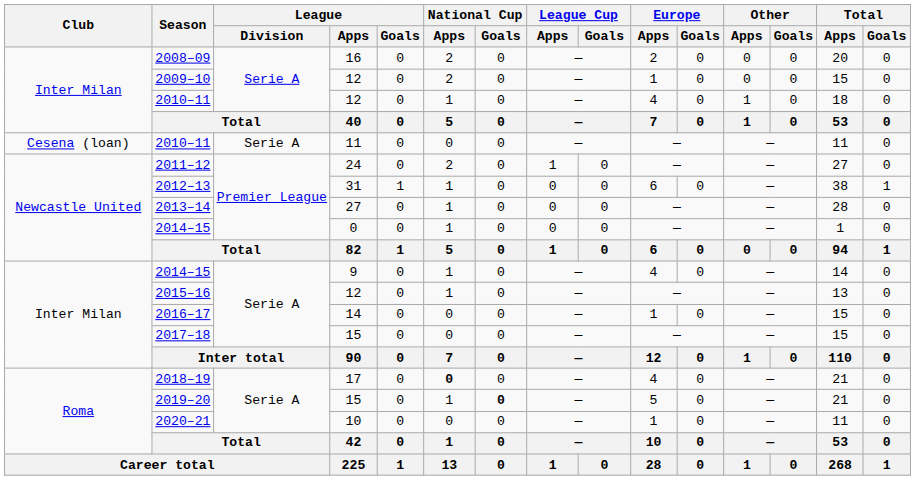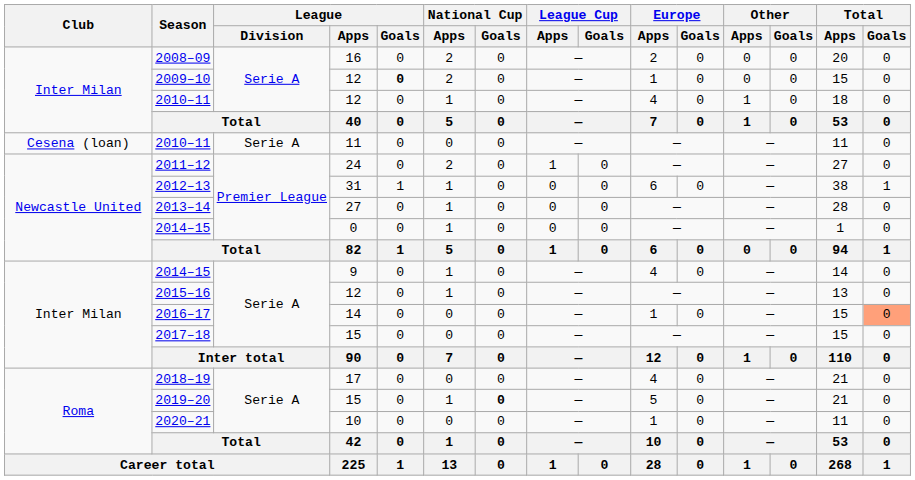(400, 79) normal -> (400, 79) bold
(887, 315) no background -> (887, 315) lightsalmon background
(449, 379) bold -> (449, 379) normal
